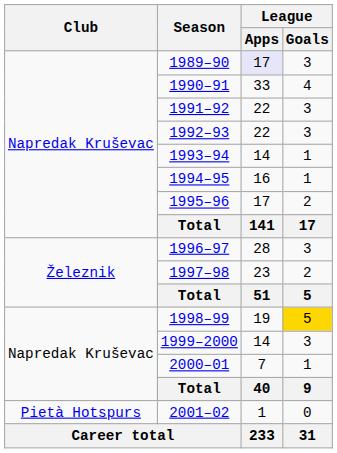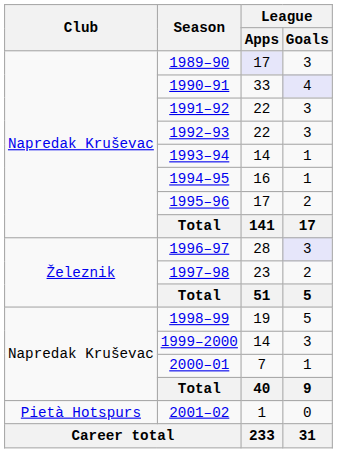(307, 86) no background -> (307, 86) lavender background
(307, 249) no background -> (307, 249) lavender background
(307, 319) gold background -> (307, 319) no background
